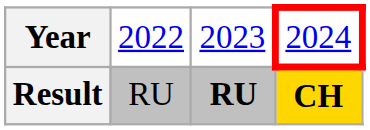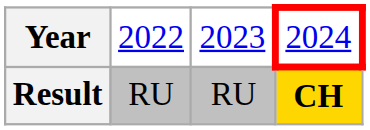(234, 94) bold -> (234, 94) normal
